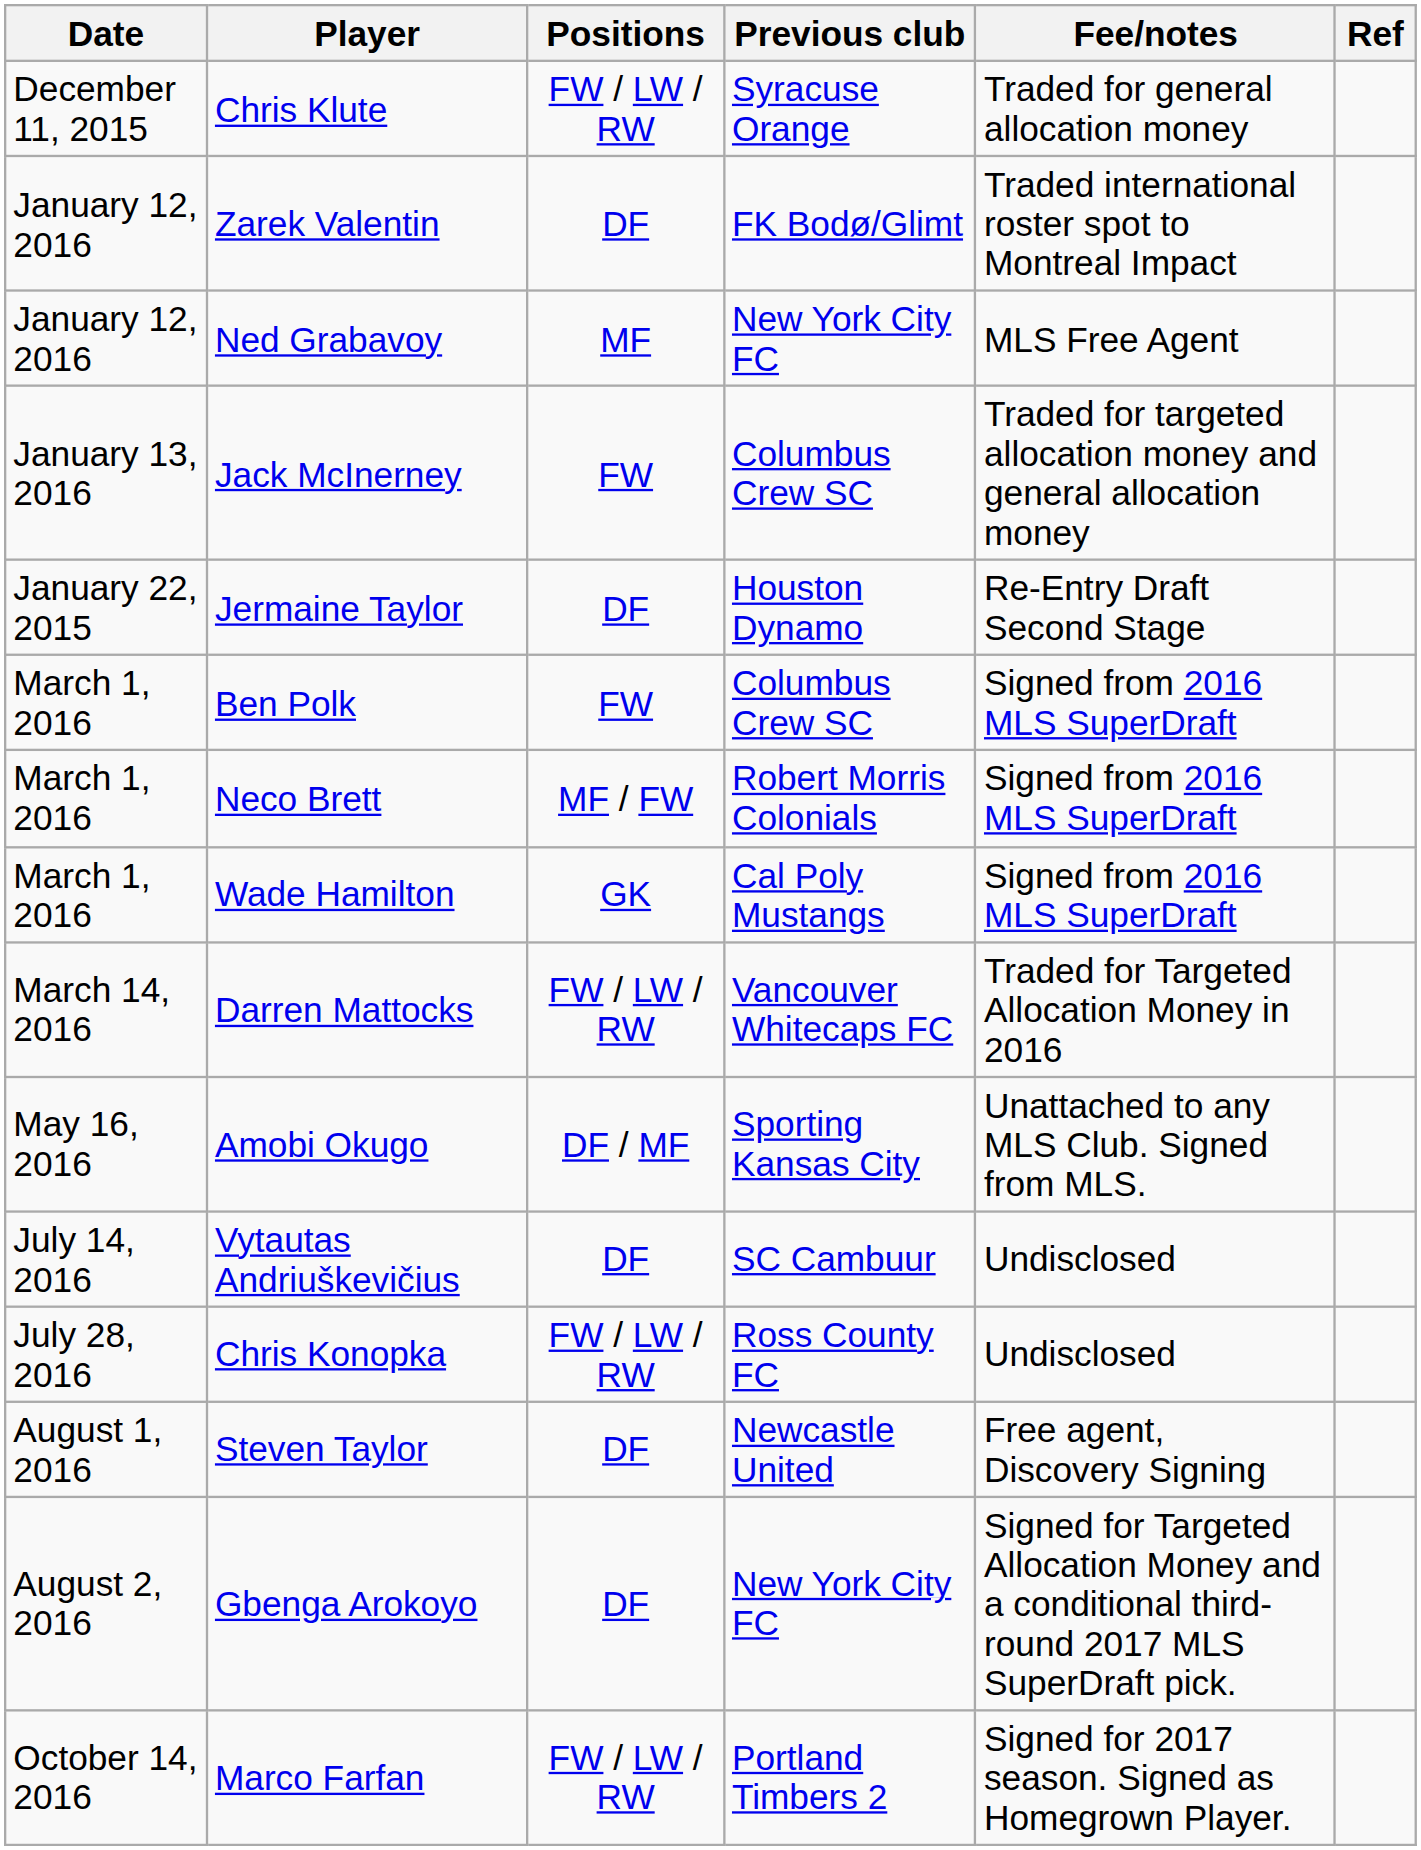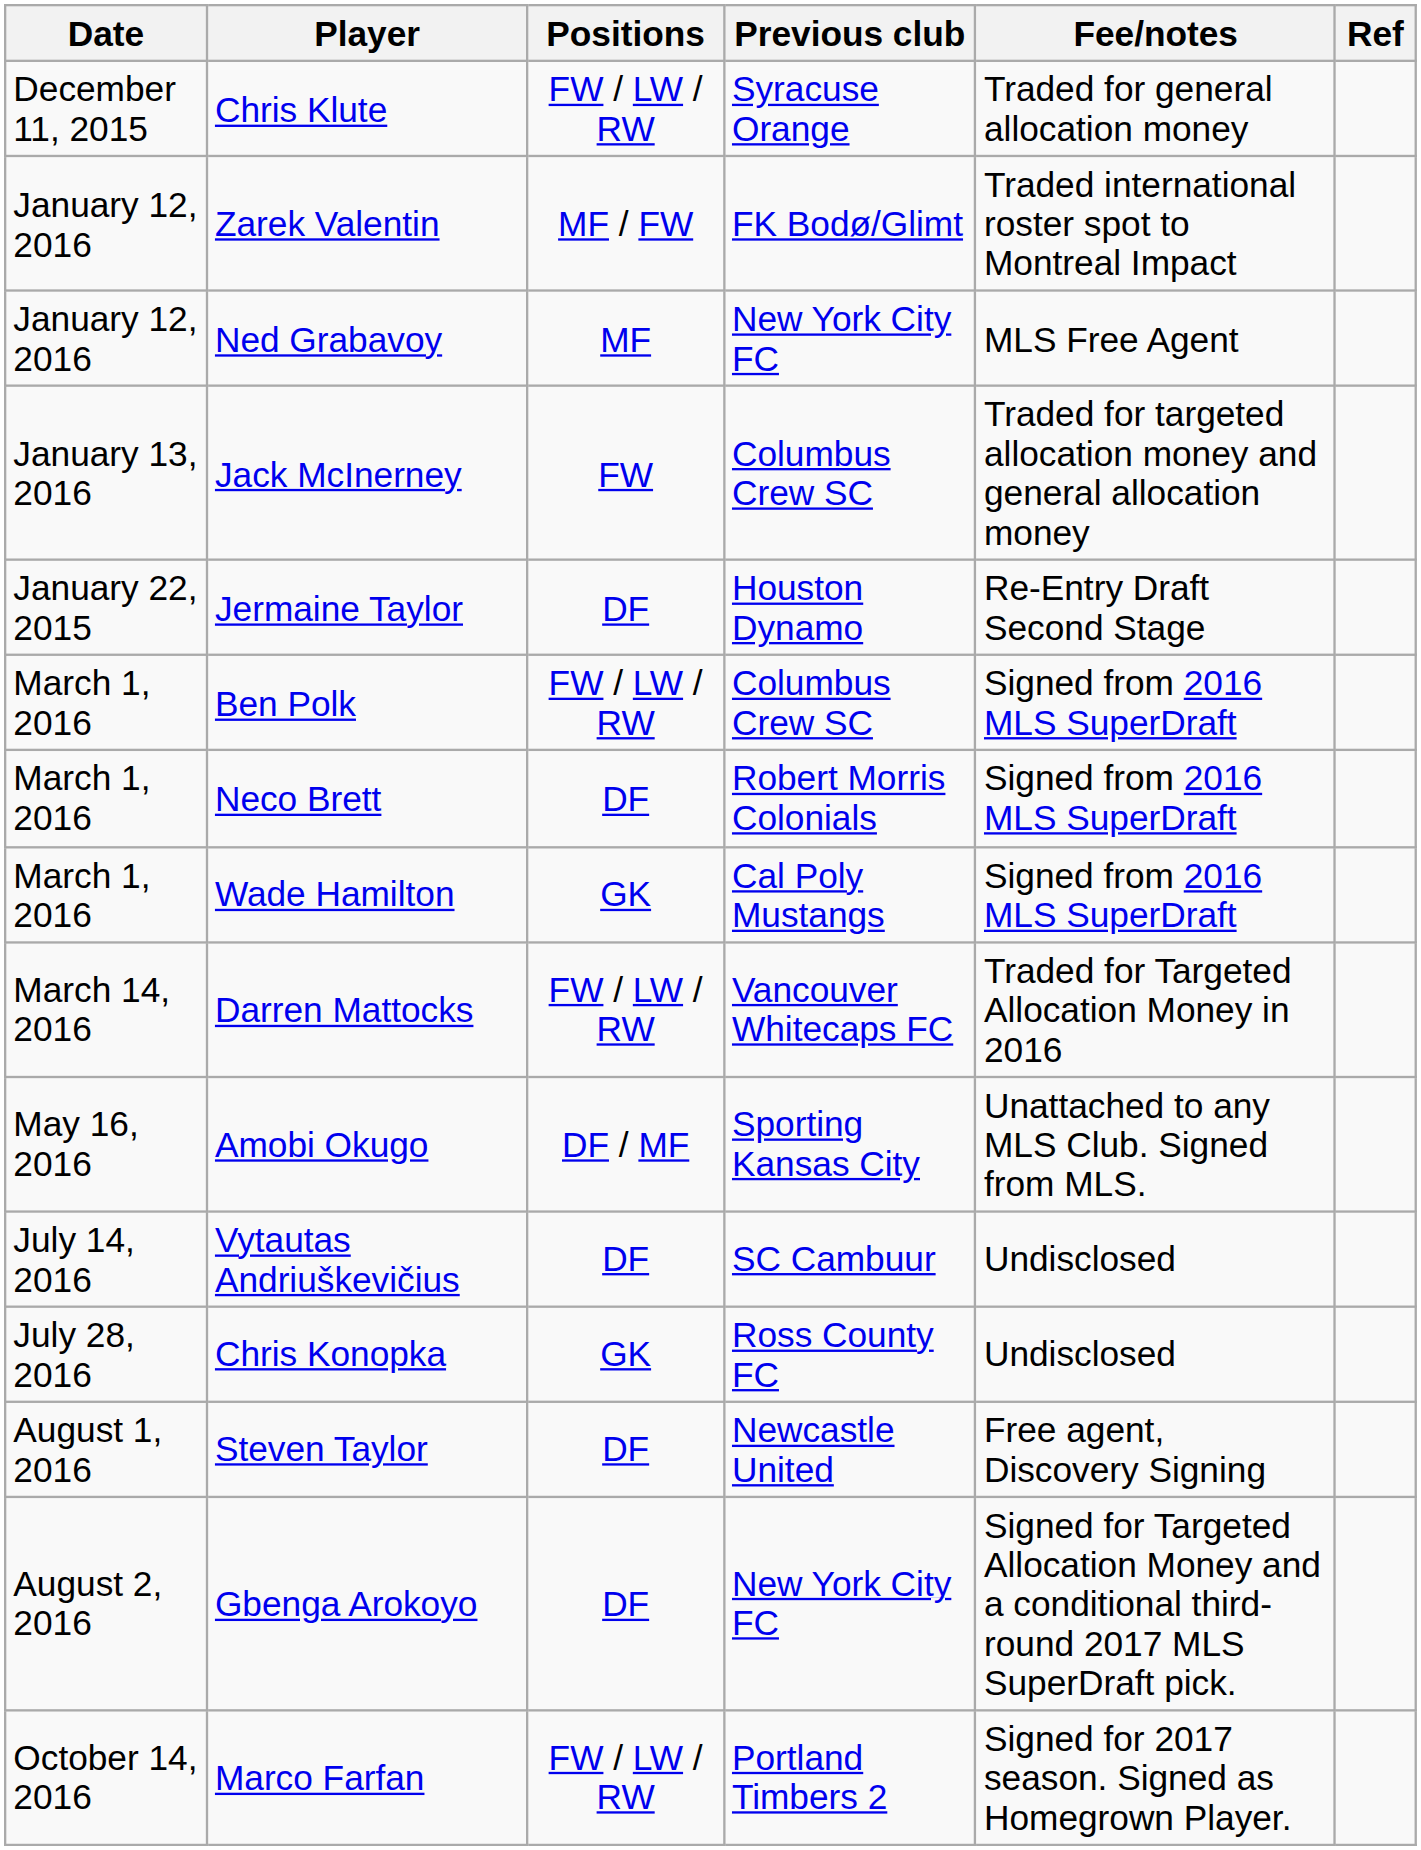(626, 224) DF -> (626, 224) MF / FW
(626, 703) FW -> (626, 703) FW / LW / RW
(626, 799) MF / FW -> (626, 799) DF
(626, 1354) FW / LW / RW -> (626, 1354) GK
